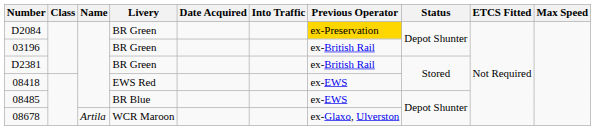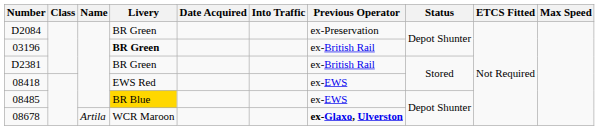(345, 30) gold background -> (345, 30) no background
(134, 47) normal -> (136, 47) bold
(131, 99) no background -> (131, 99) gold background
(355, 116) normal -> (357, 116) bold
